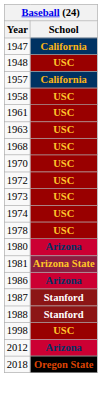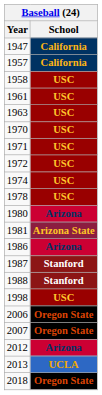- row: (17, 63)
- row: (17, 146)
+ row: (17, 146)
- row: (17, 197)
+ row: (17, 314)
+ row: (17, 331)
+ row: (17, 364)
